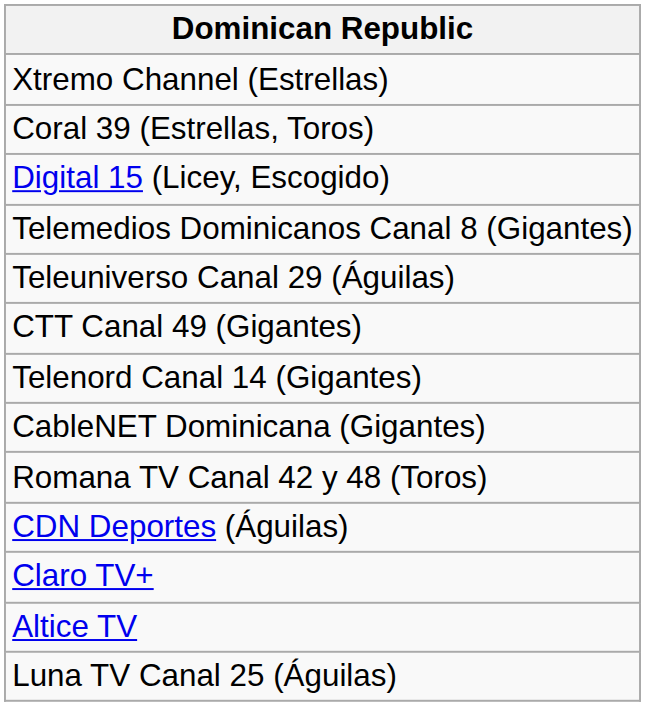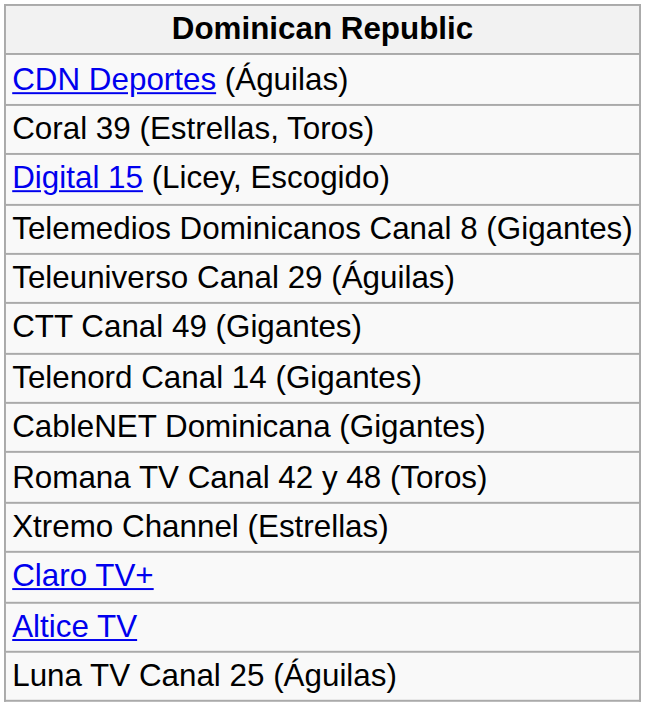(200, 79) Xtremo Channel (Estrellas) -> (180, 79) CDN Deportes (Águilas)
(180, 526) CDN Deportes (Águilas) -> (200, 526) Xtremo Channel (Estrellas)
